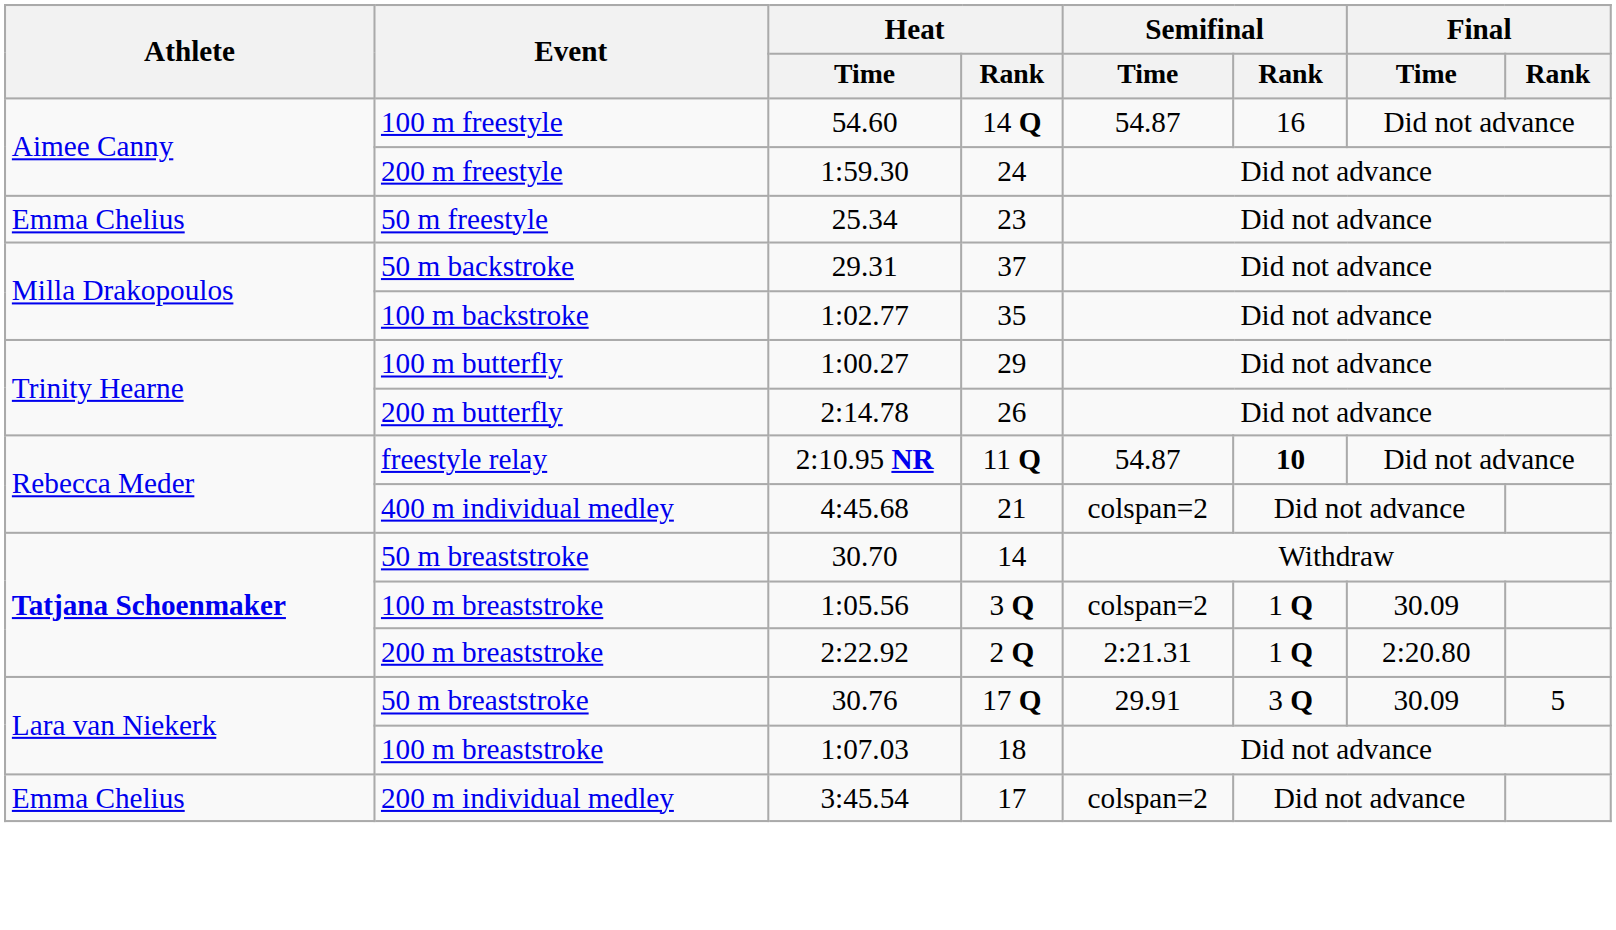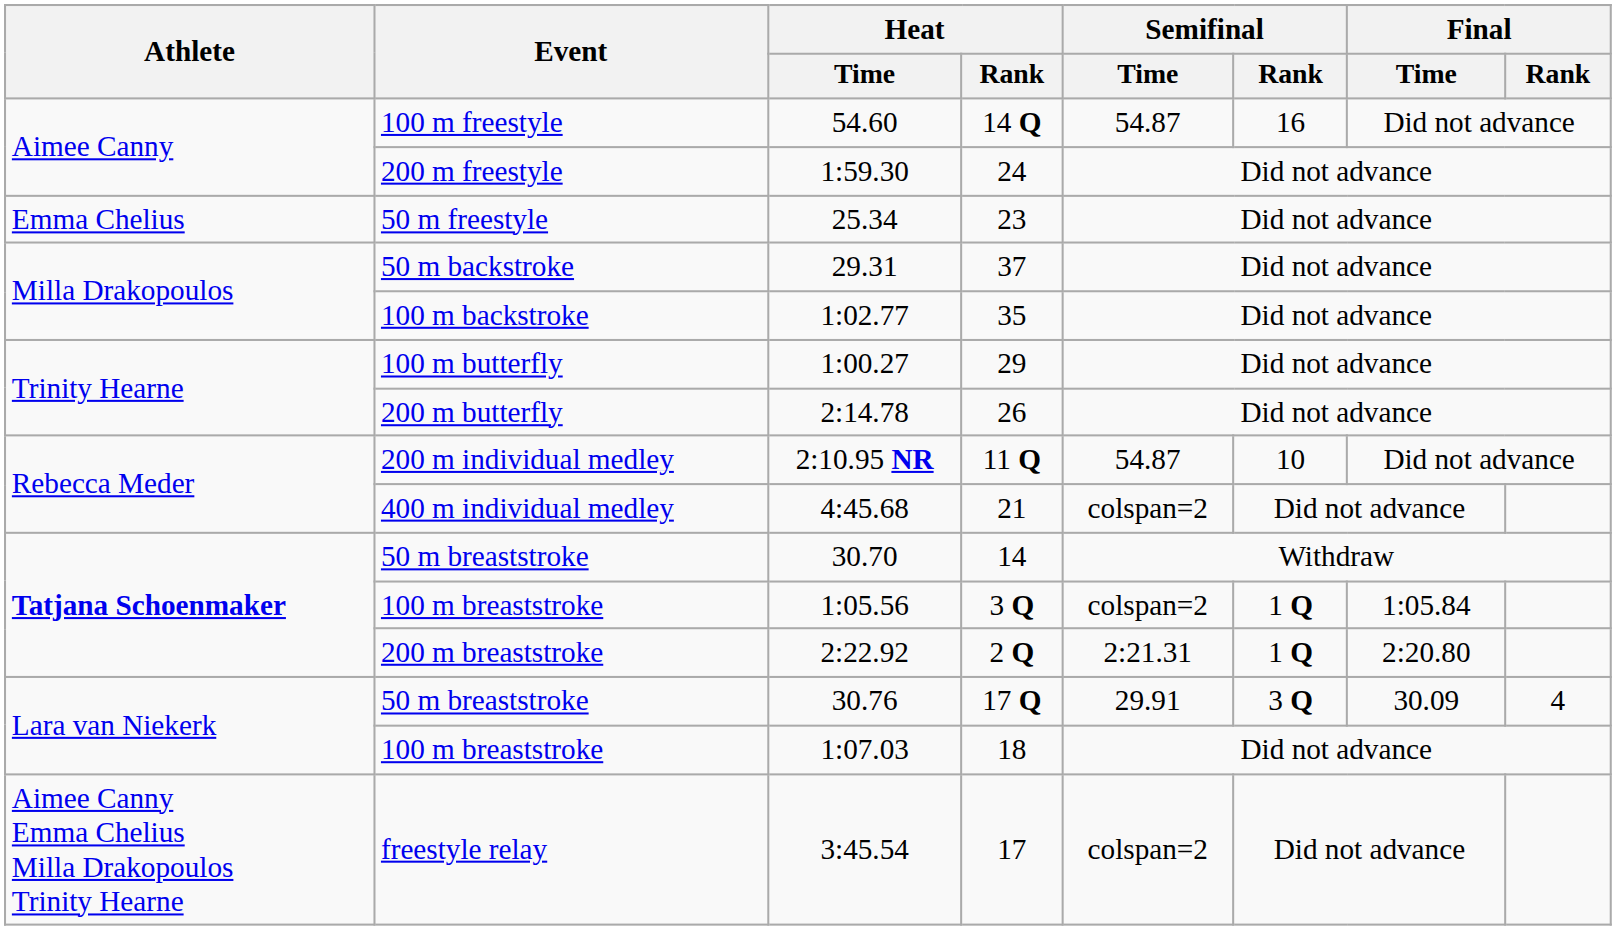(464, 460) freestyle relay -> (527, 460) 200 m individual medley
(1291, 460) bold -> (1291, 460) normal
(1426, 604) 30.09 -> (1426, 604) 1:05.84
(1558, 701) 5 -> (1558, 701) 4
(98, 797) Emma Chelius -> (123, 849) Aimee Canny Emma Chelius Milla Drakopoulos Trinity Hearne
(527, 797) 200 m individual medley -> (464, 849) freestyle relay
